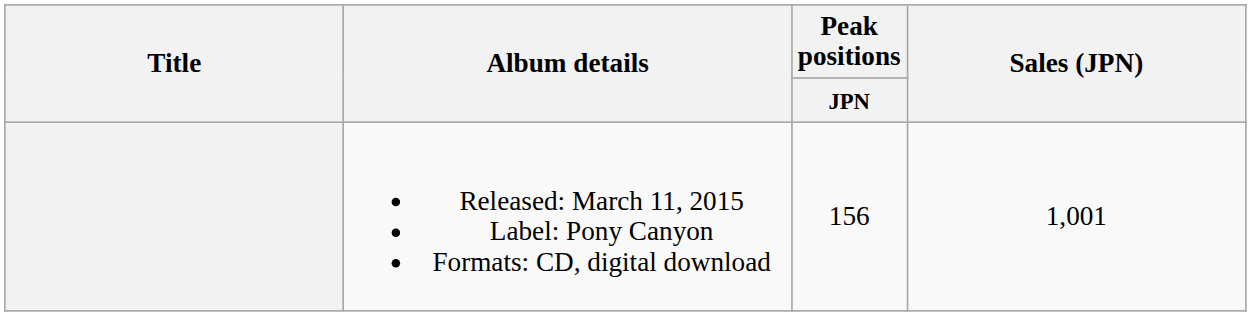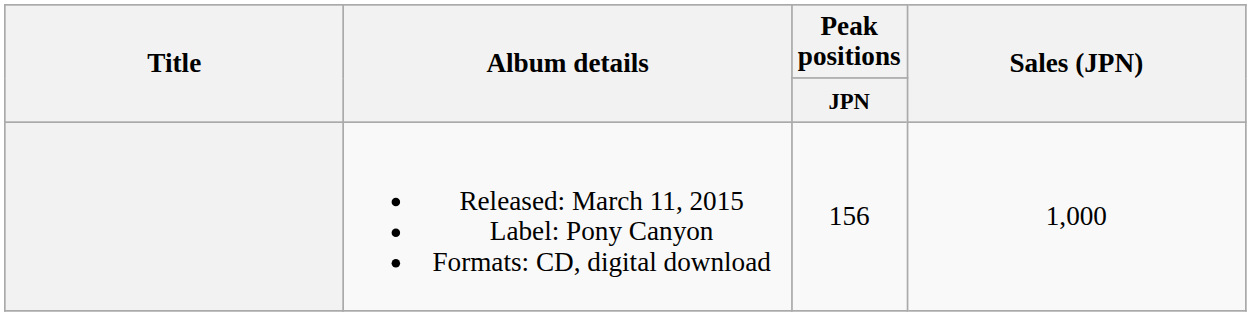(1076, 216) 1,001 -> (1076, 216) 1,000
